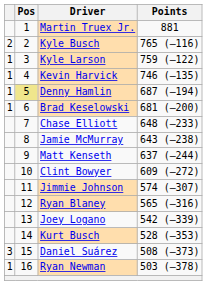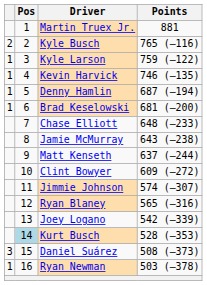(26, 92) khaki background -> (26, 92) no background
(26, 236) no background -> (26, 236) lightblue background
